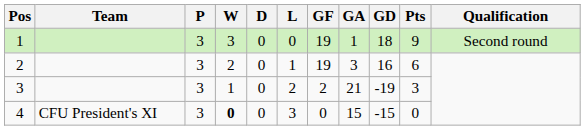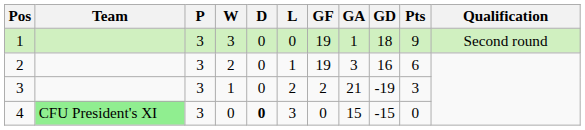(98, 112) no background -> (98, 112) lightgreen background
(231, 112) bold -> (231, 112) normal
(262, 112) normal -> (262, 112) bold
